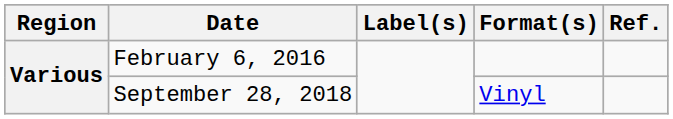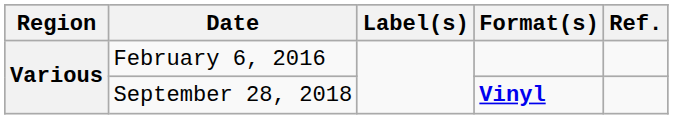(513, 95) normal -> (513, 95) bold
